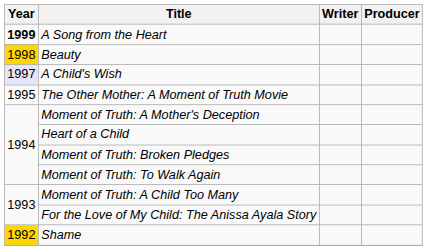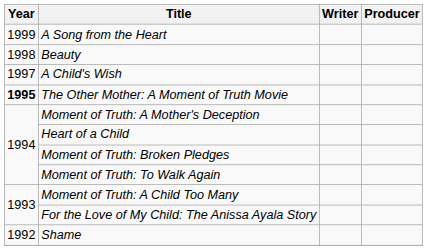(21, 34) bold -> (21, 34) normal
(21, 54) gold background -> (21, 54) no background
(21, 74) lavender background -> (21, 74) no background
(21, 94) normal -> (21, 94) bold
(21, 235) gold background -> (21, 235) no background
